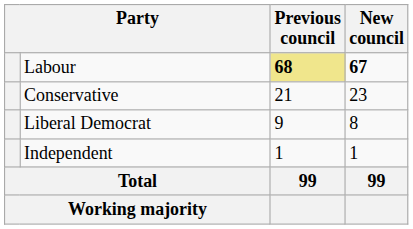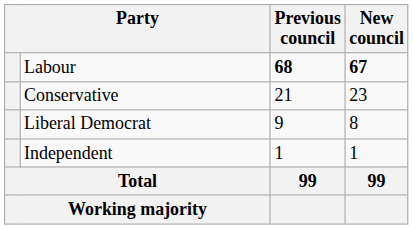(284, 67) khaki background -> (284, 67) no background
